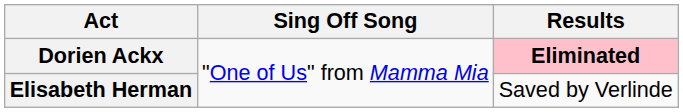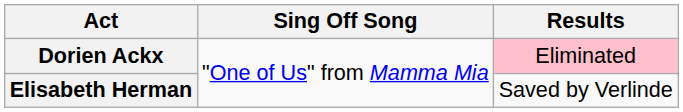(586, 55) bold -> (586, 55) normal
